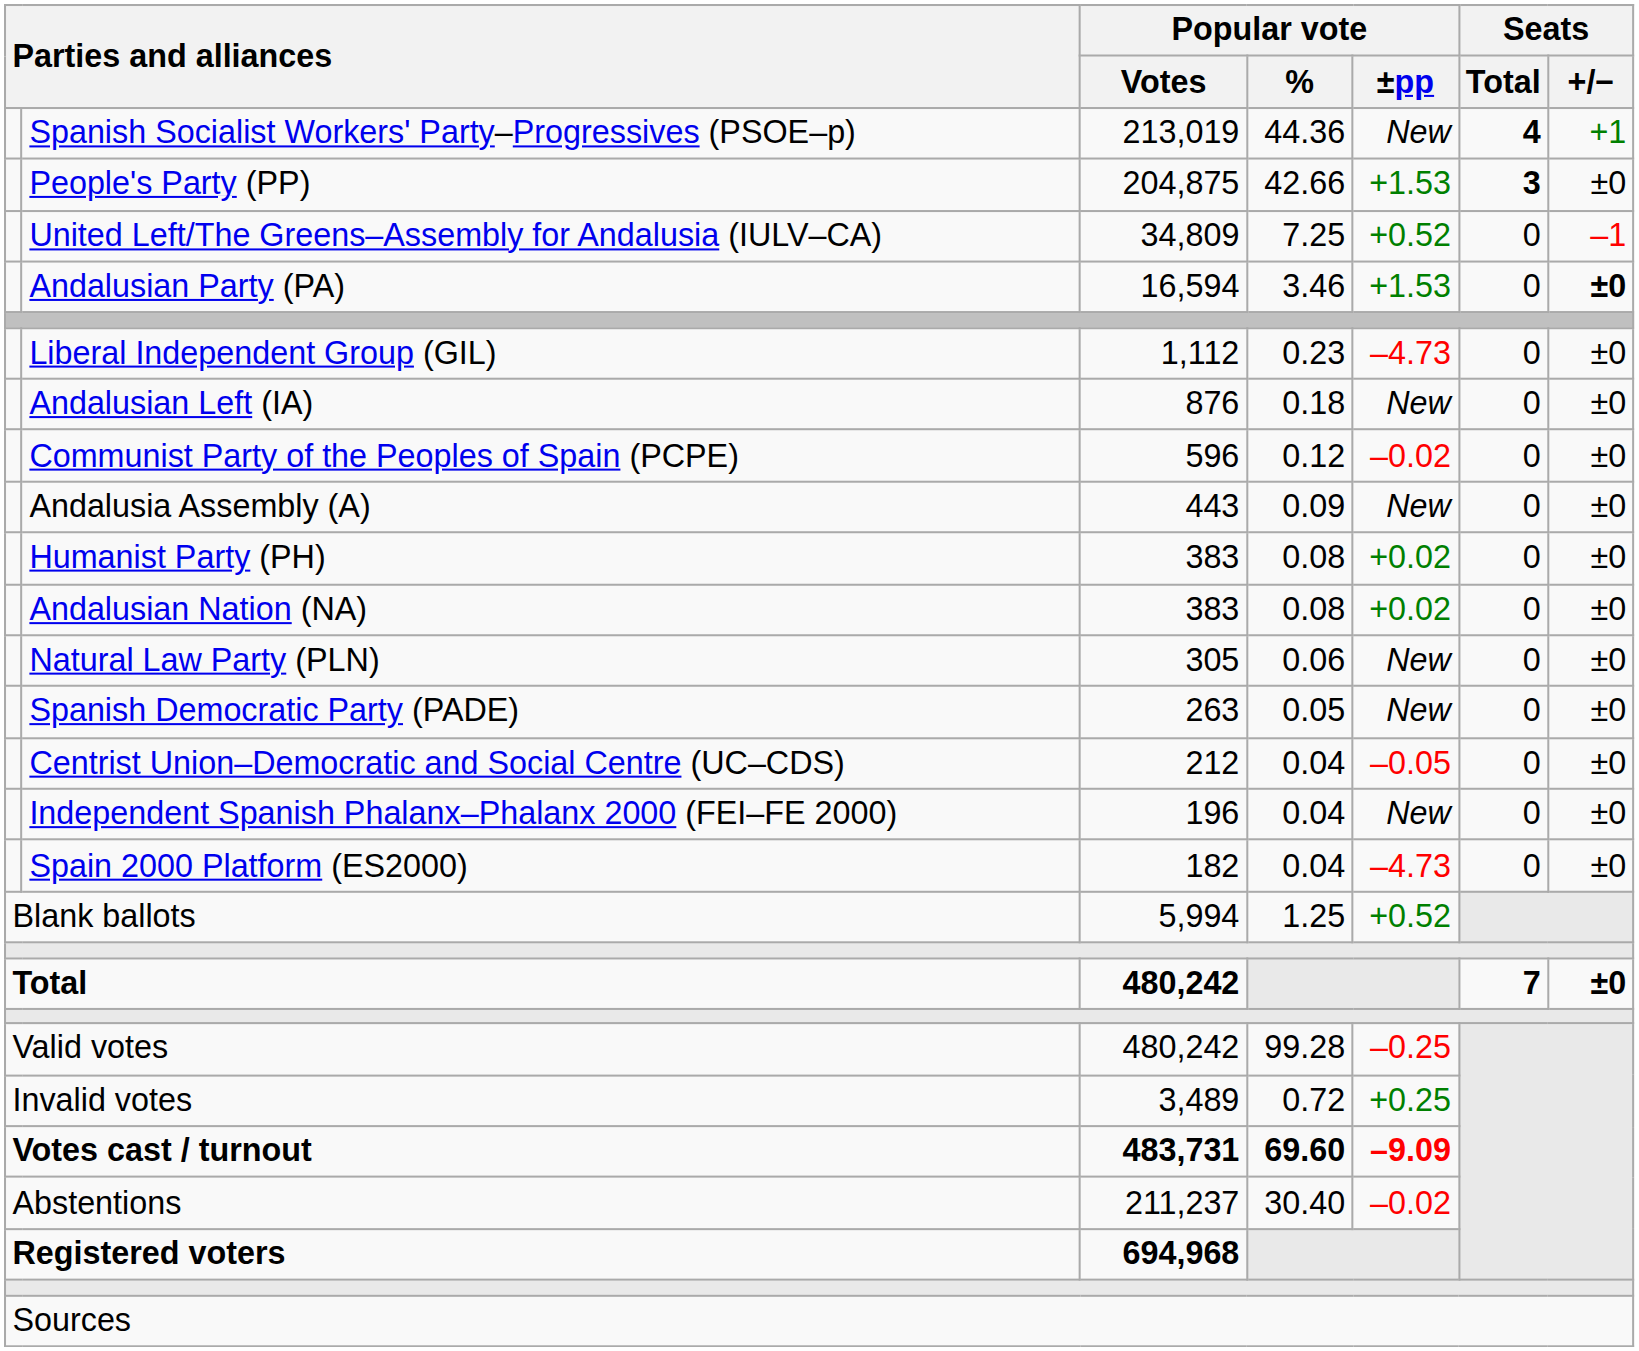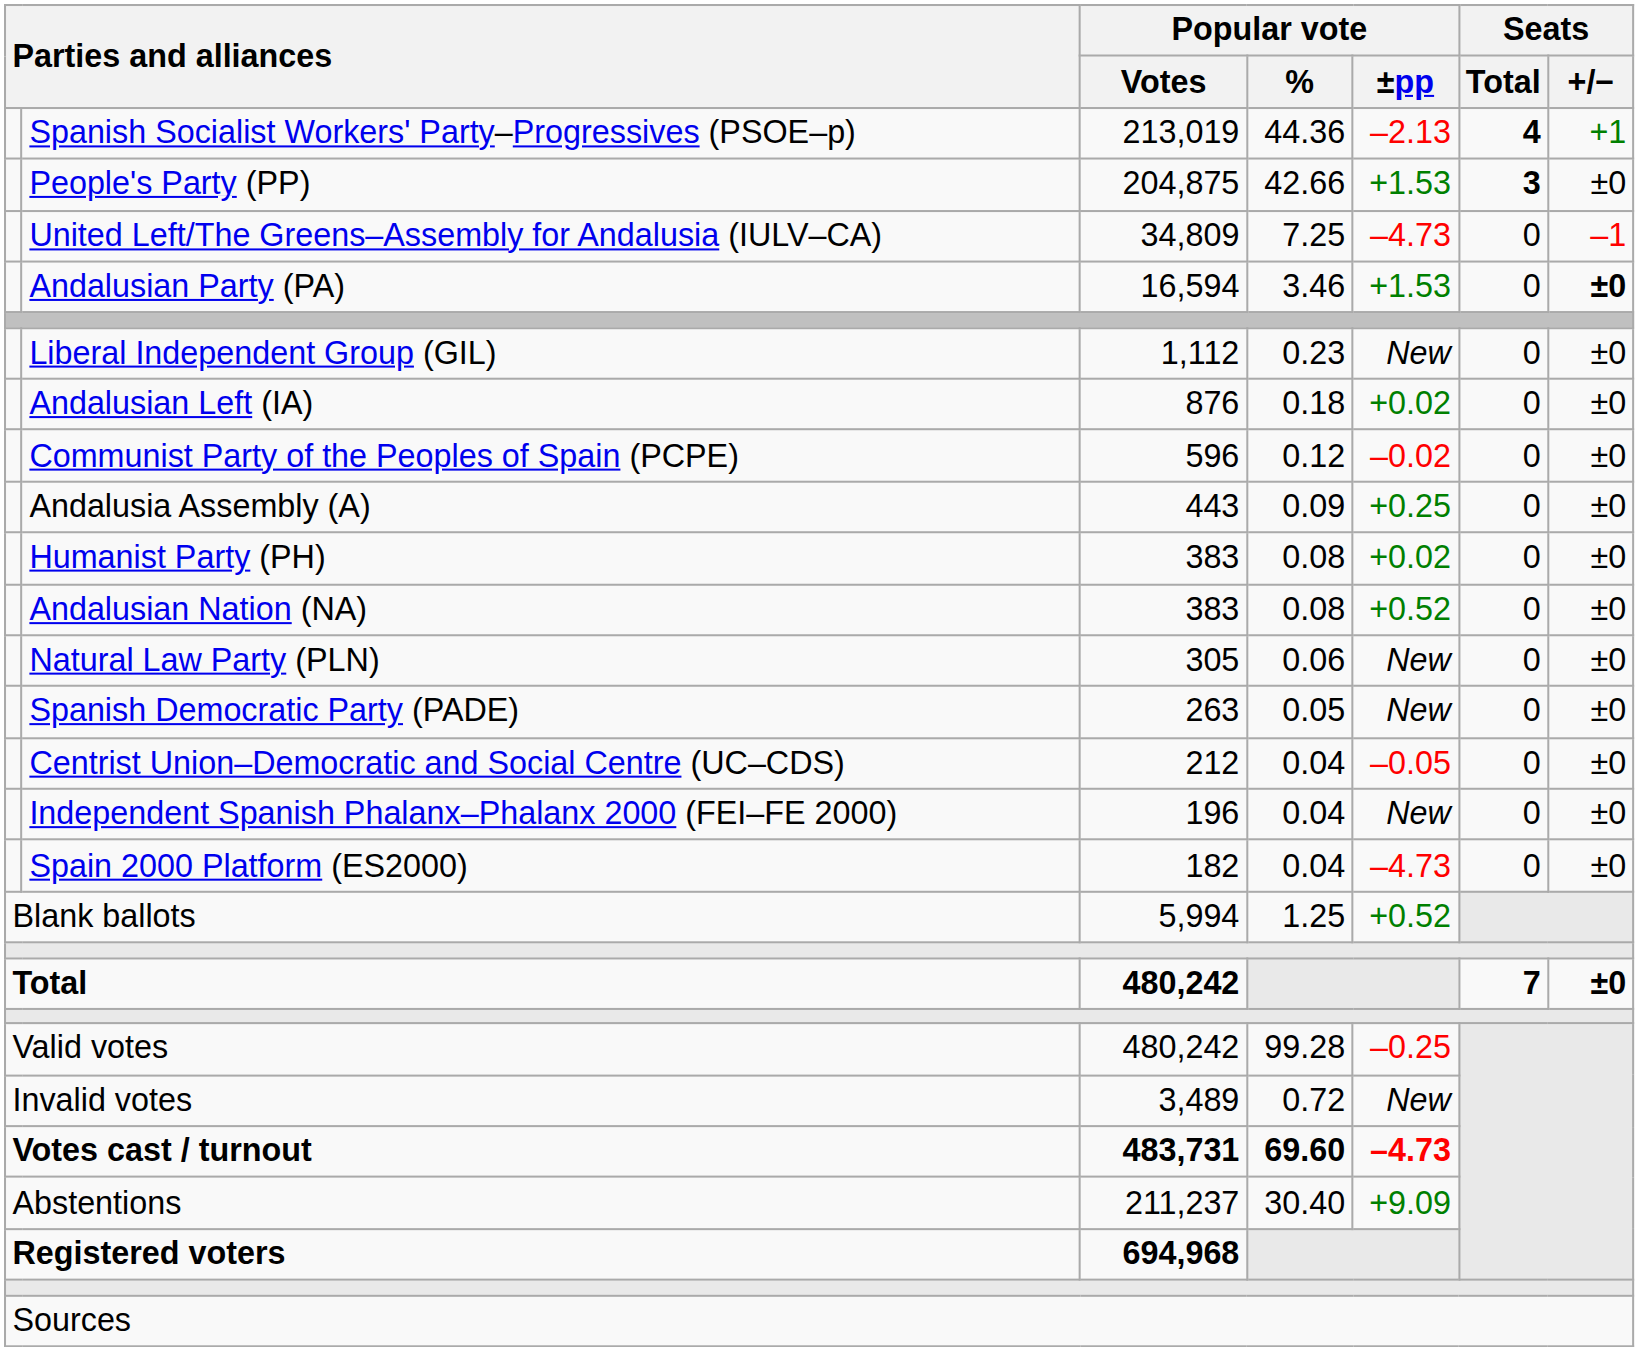(1419, 132) New -> (1411, 132) –2.13
(1410, 235) +0.52 -> (1411, 235) –4.73
(1411, 352) –4.73 -> (1419, 352) New
(1419, 403) New -> (1410, 403) +0.02
(1419, 506) New -> (1410, 506) +0.25
(1410, 608) +0.02 -> (1410, 608) +0.52
(1410, 1099) +0.25 -> (1419, 1099) New
(1411, 1151) –9.09 -> (1411, 1151) –4.73
(1411, 1202) –0.02 -> (1410, 1202) +9.09
